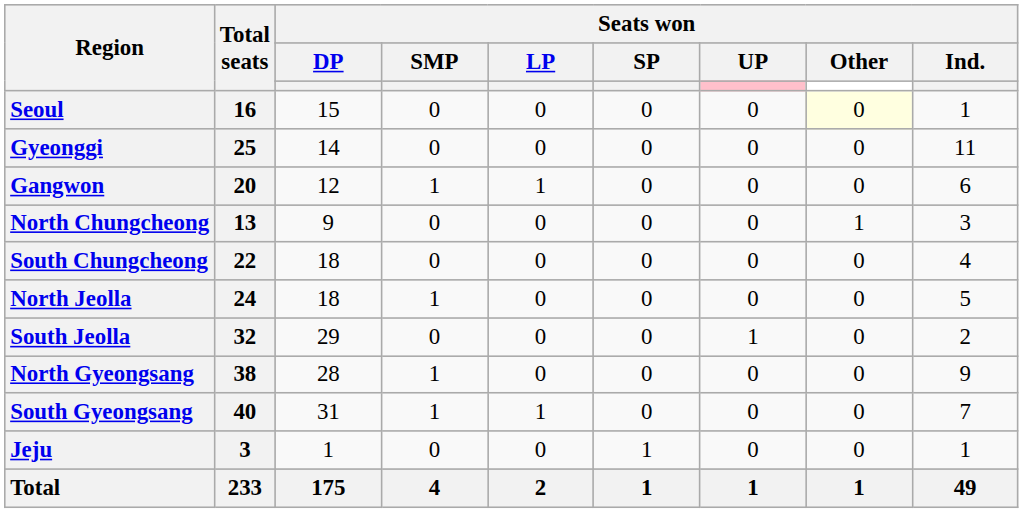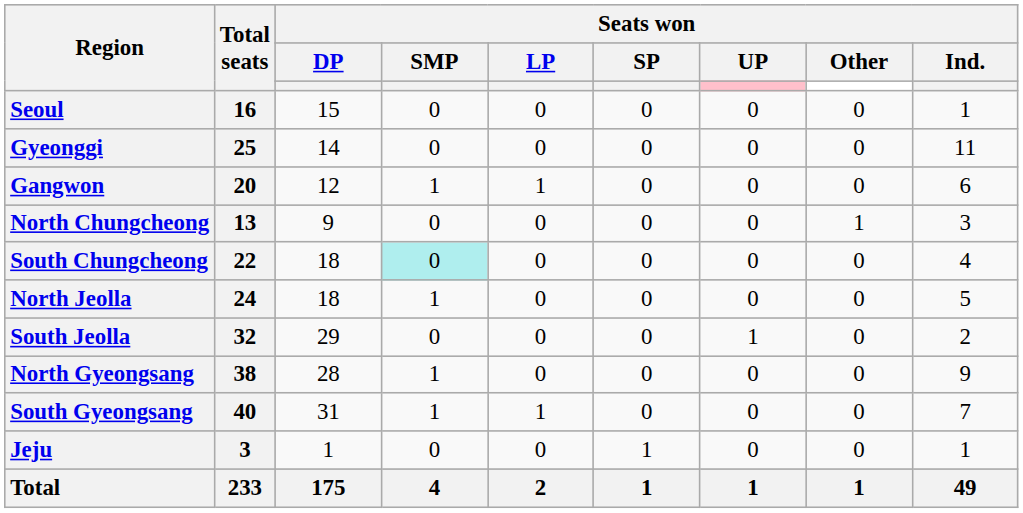(859, 110) lightyellow background -> (859, 110) no background
(434, 261) no background -> (434, 261) paleturquoise background
